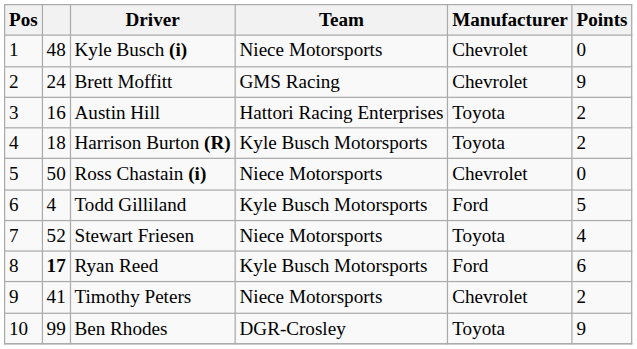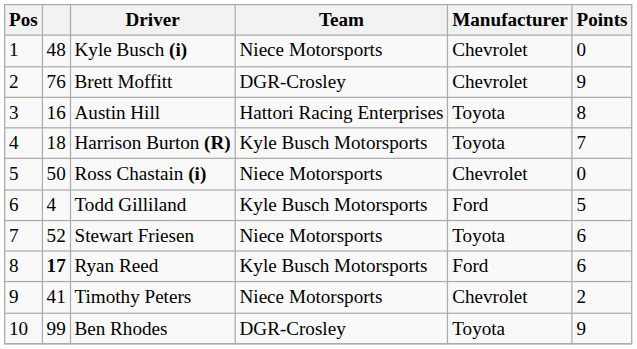(56, 81) 24 -> (56, 81) 76
(290, 81) GMS Racing -> (293, 81) DGR-Crosley
(581, 111) 2 -> (581, 111) 8
(581, 142) 2 -> (581, 142) 7
(581, 235) 4 -> (581, 235) 6
